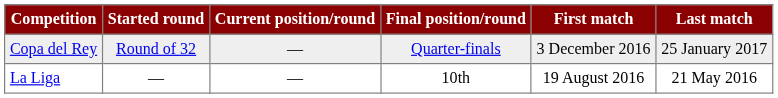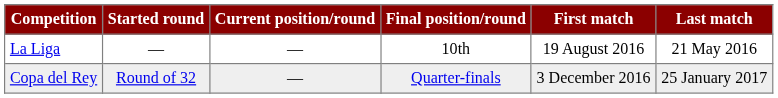rows swapped: (35, 78) <-> (54, 48)
